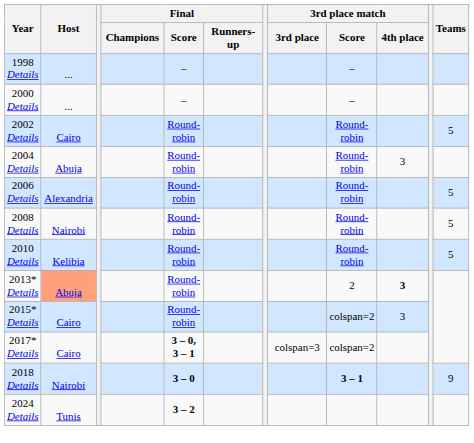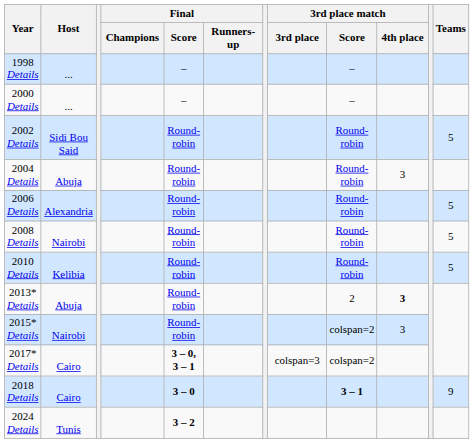(69, 137) Cairo -> (69, 144) Sidi Bou Said
(69, 292) lightsalmon background -> (69, 305) no background
(69, 323) Cairo -> (69, 336) Nairobi
(69, 385) Nairobi -> (69, 398) Cairo
